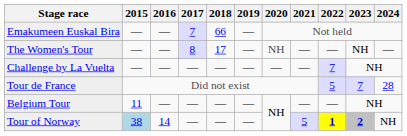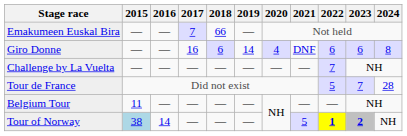- row: (50, 49)
+ row: (34, 49)
